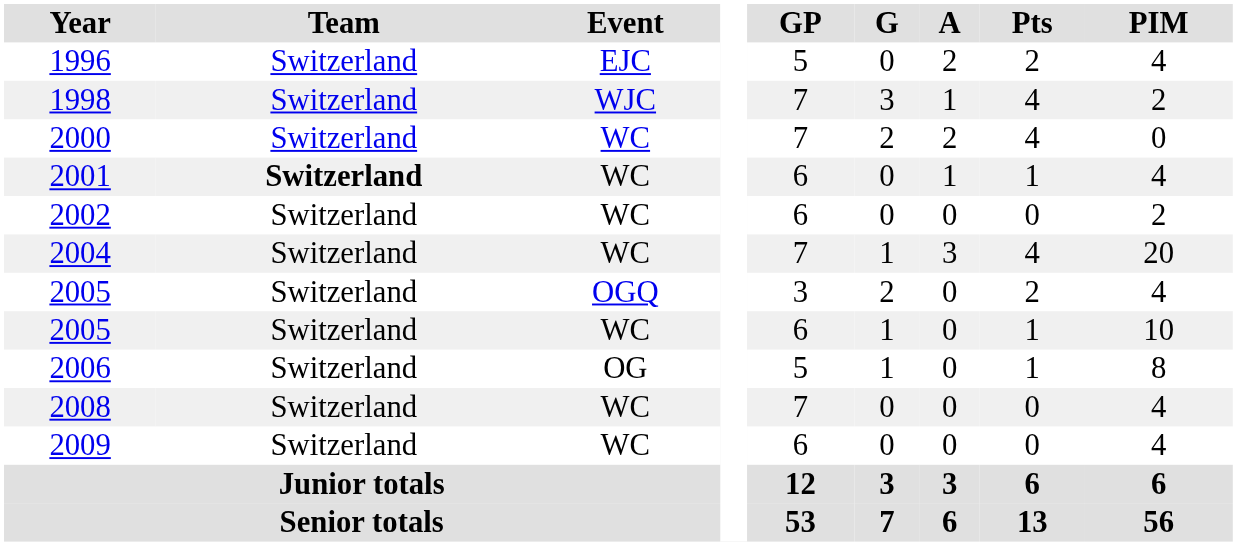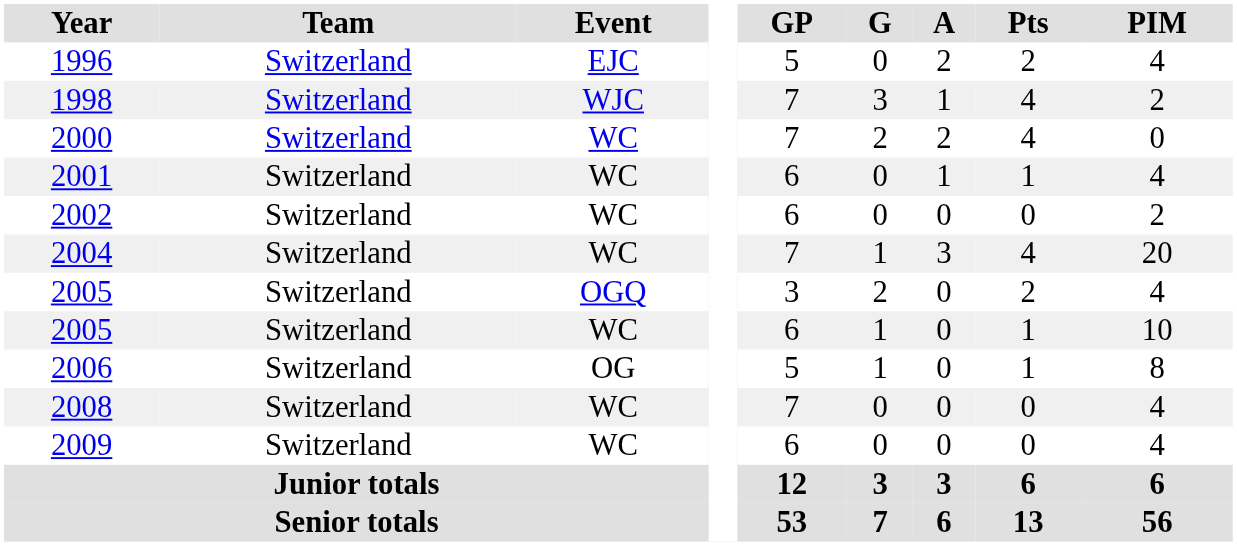(344, 176) bold -> (338, 176) normal
